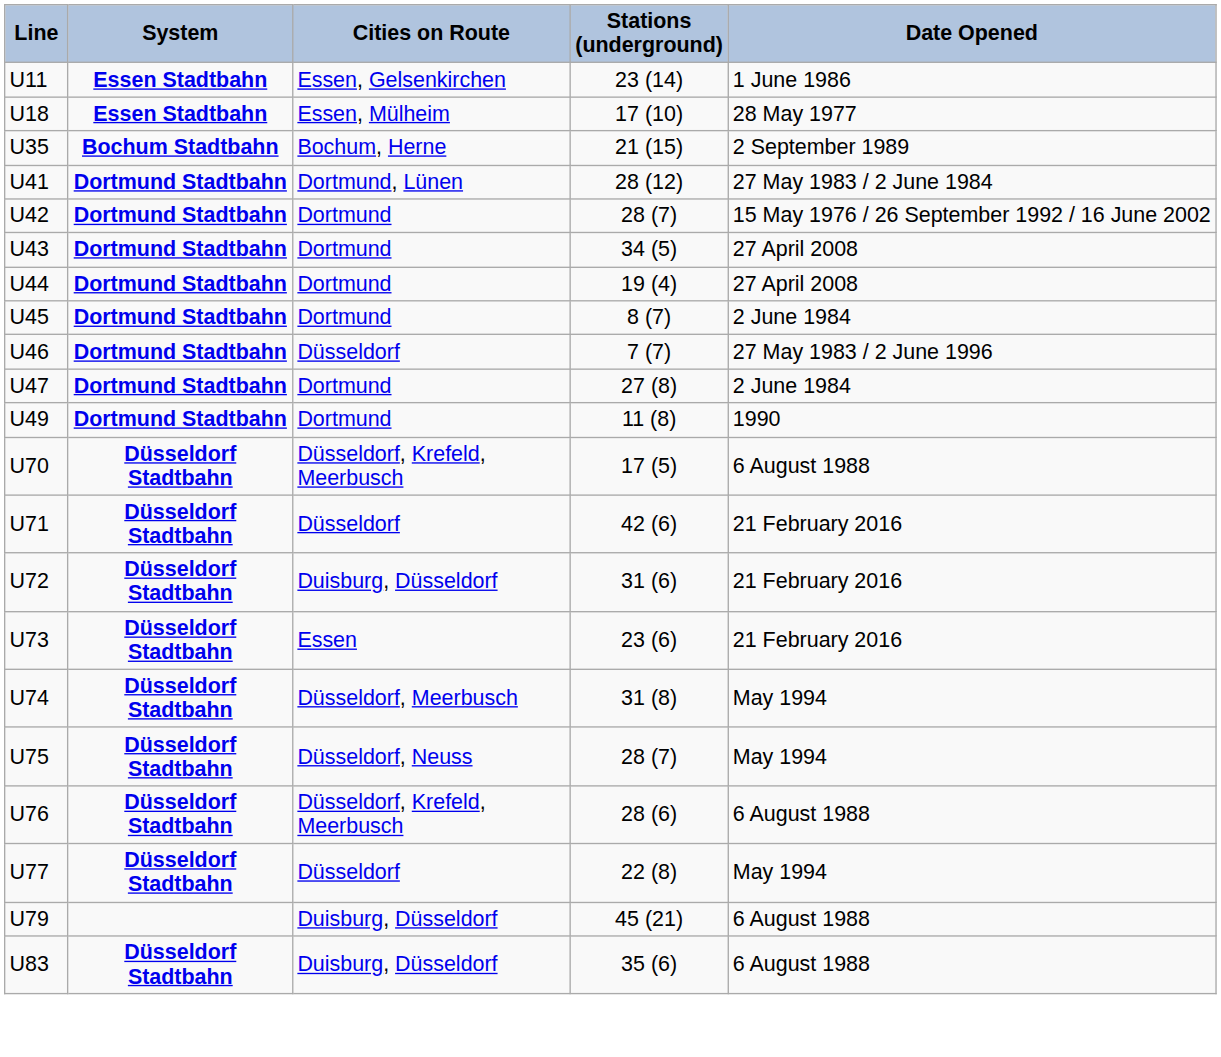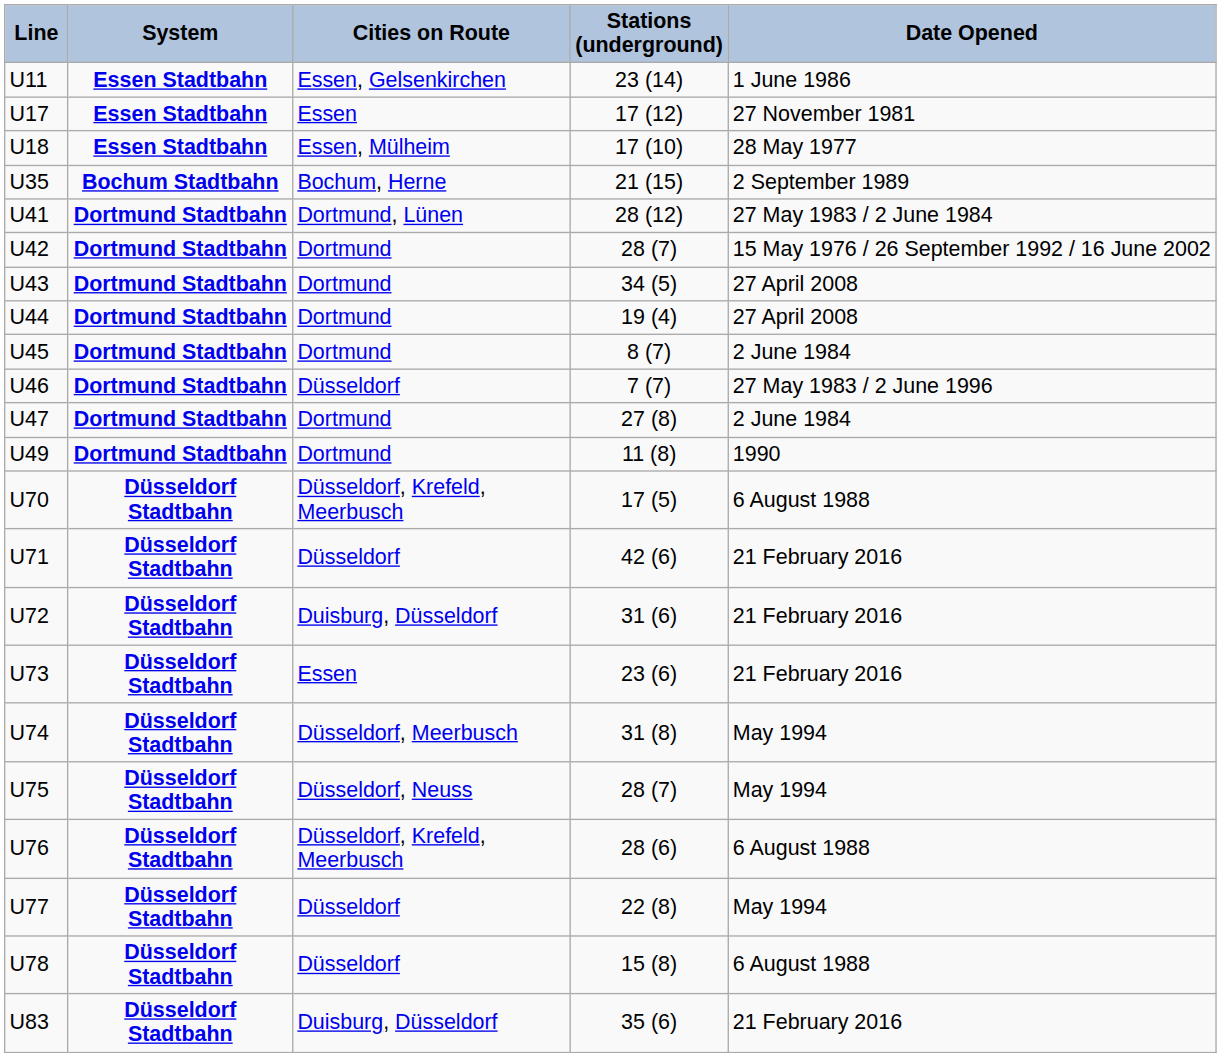+ row: (29, 113)
+ row: (29, 964)
- row: (29, 918)
(801, 964) 6 August 1988 -> (817, 1022) 21 February 2016
